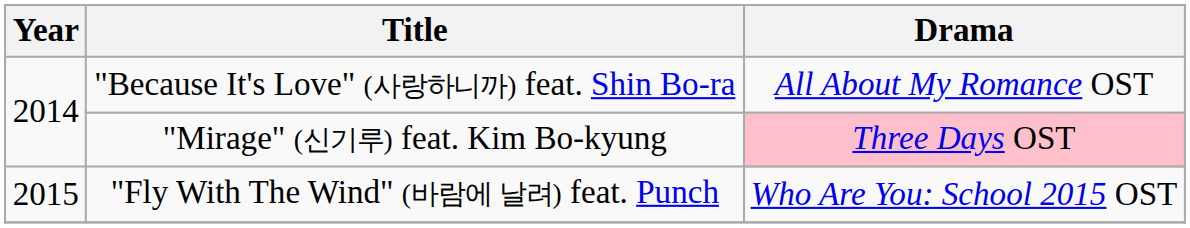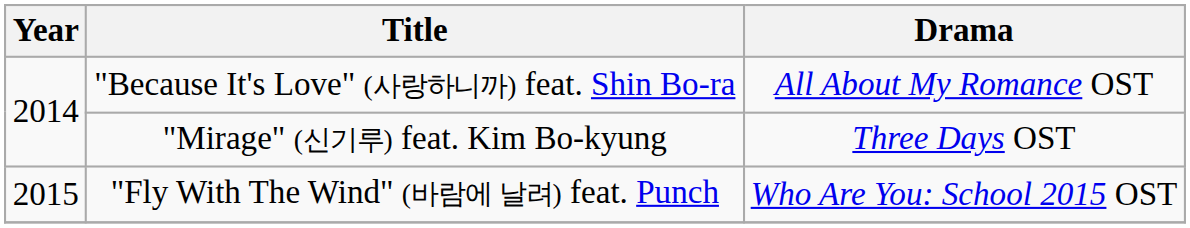(964, 138) pink background -> (964, 138) no background
